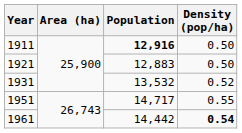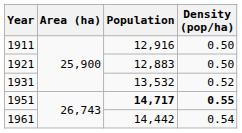(154, 45) bold -> (154, 45) normal
(154, 100) normal -> (154, 100) bold
(221, 100) normal -> (221, 100) bold
(221, 119) bold -> (221, 119) normal
